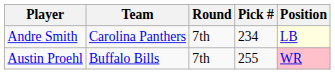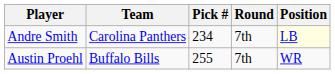columns swapped: (212, 15) <-> (256, 15)
(291, 58) pink background -> (291, 58) no background
